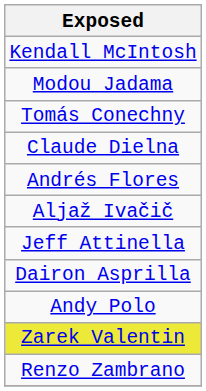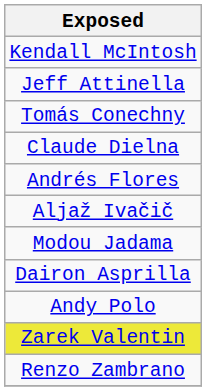(103, 84) Modou Jadama -> (103, 84) Jeff Attinella
(103, 243) Jeff Attinella -> (103, 243) Modou Jadama
